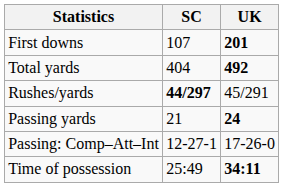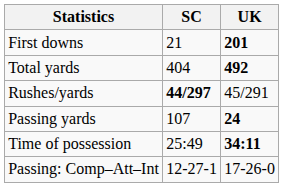(178, 42) 107 -> (174, 42) 21
(174, 118) 21 -> (178, 118) 107
rows swapped: (84, 144) <-> (70, 169)
